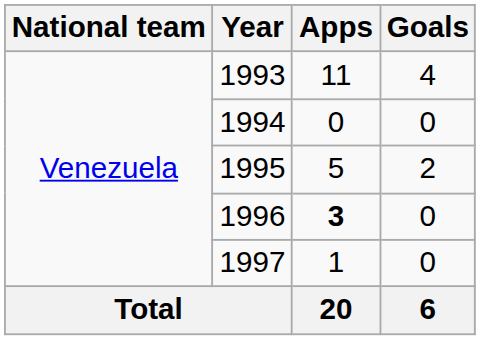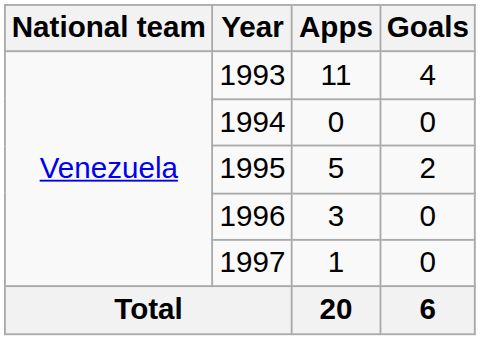(336, 215) bold -> (336, 215) normal
